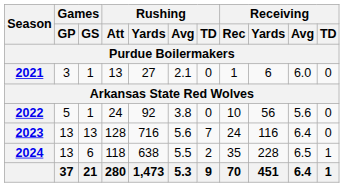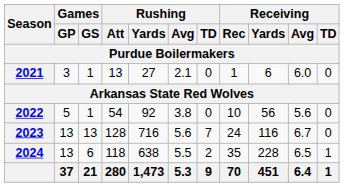(115, 113) 24 -> (115, 113) 54
(303, 133) 6.4 -> (303, 133) 6.7
